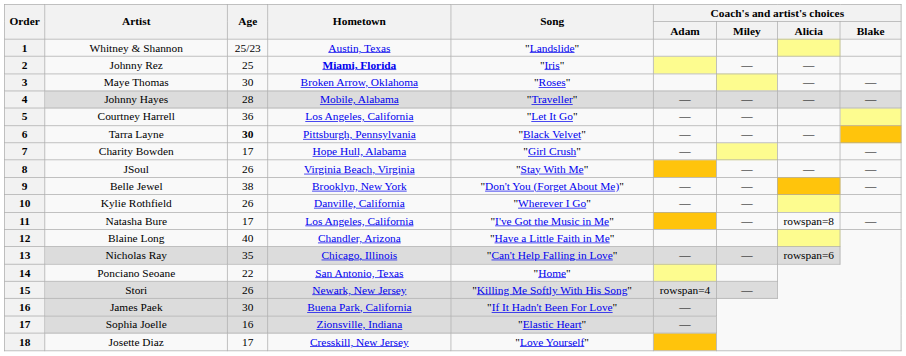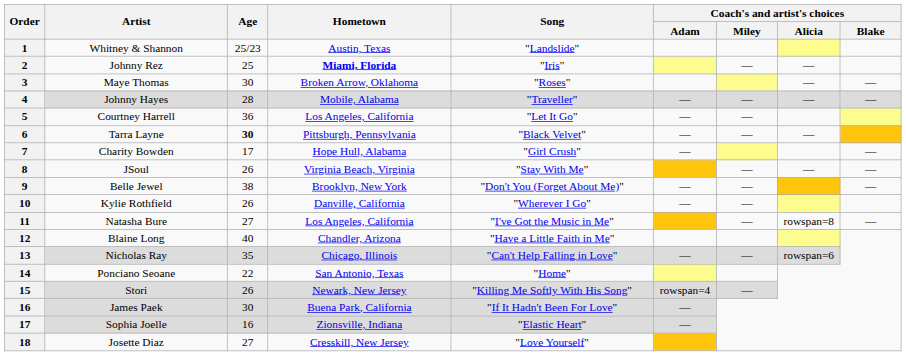(248, 221) 17 -> (248, 221) 27
(248, 342) 17 -> (248, 342) 27
